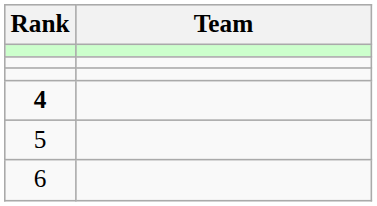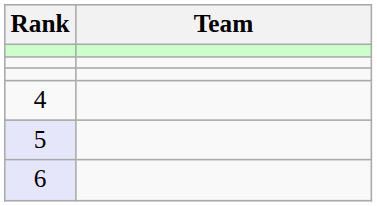(40, 99) bold -> (40, 99) normal
(40, 139) no background -> (40, 139) lavender background
(40, 179) no background -> (40, 179) lavender background
